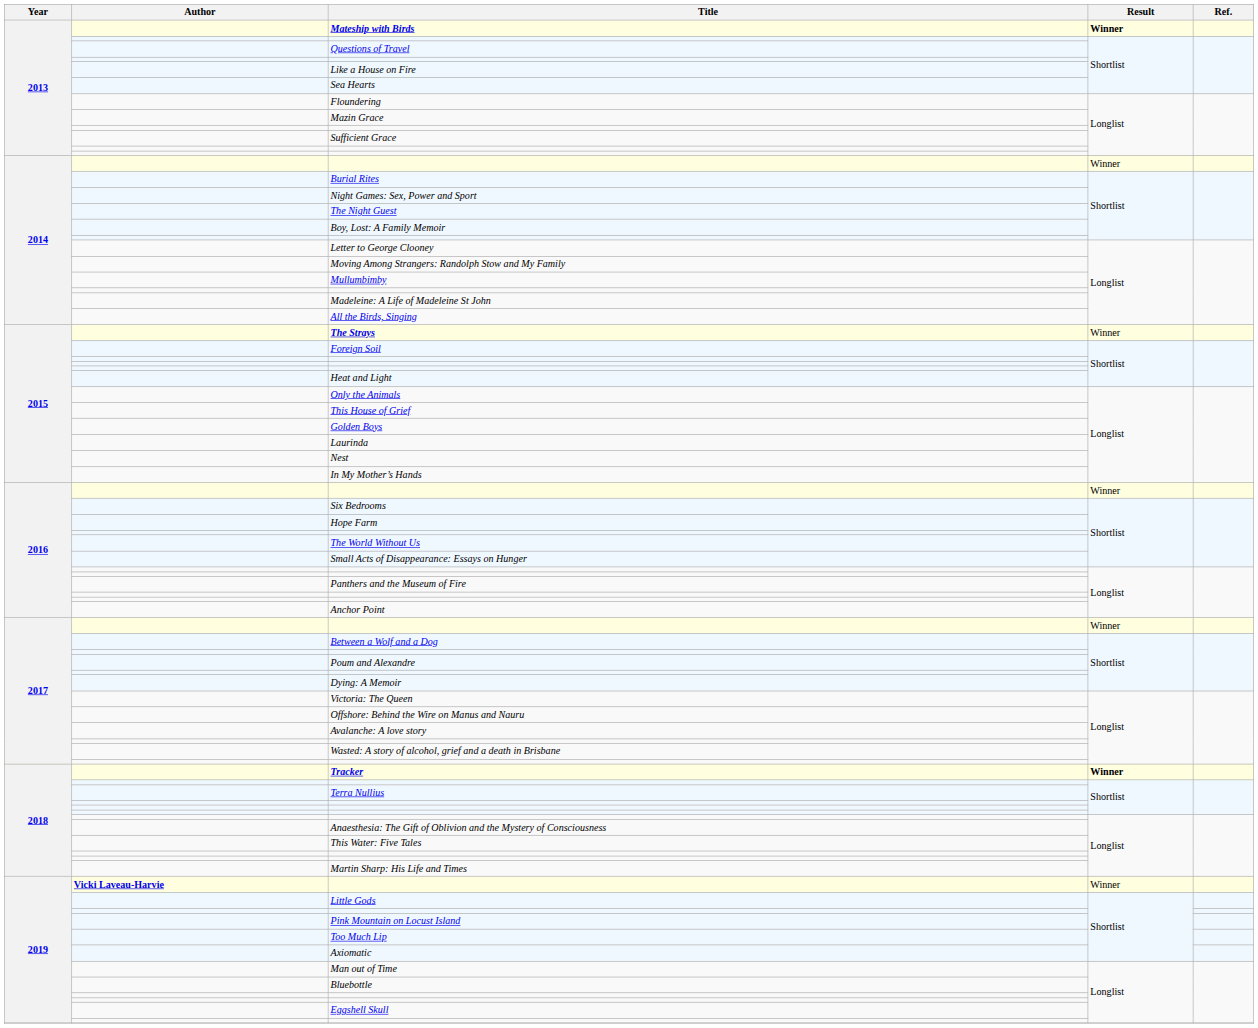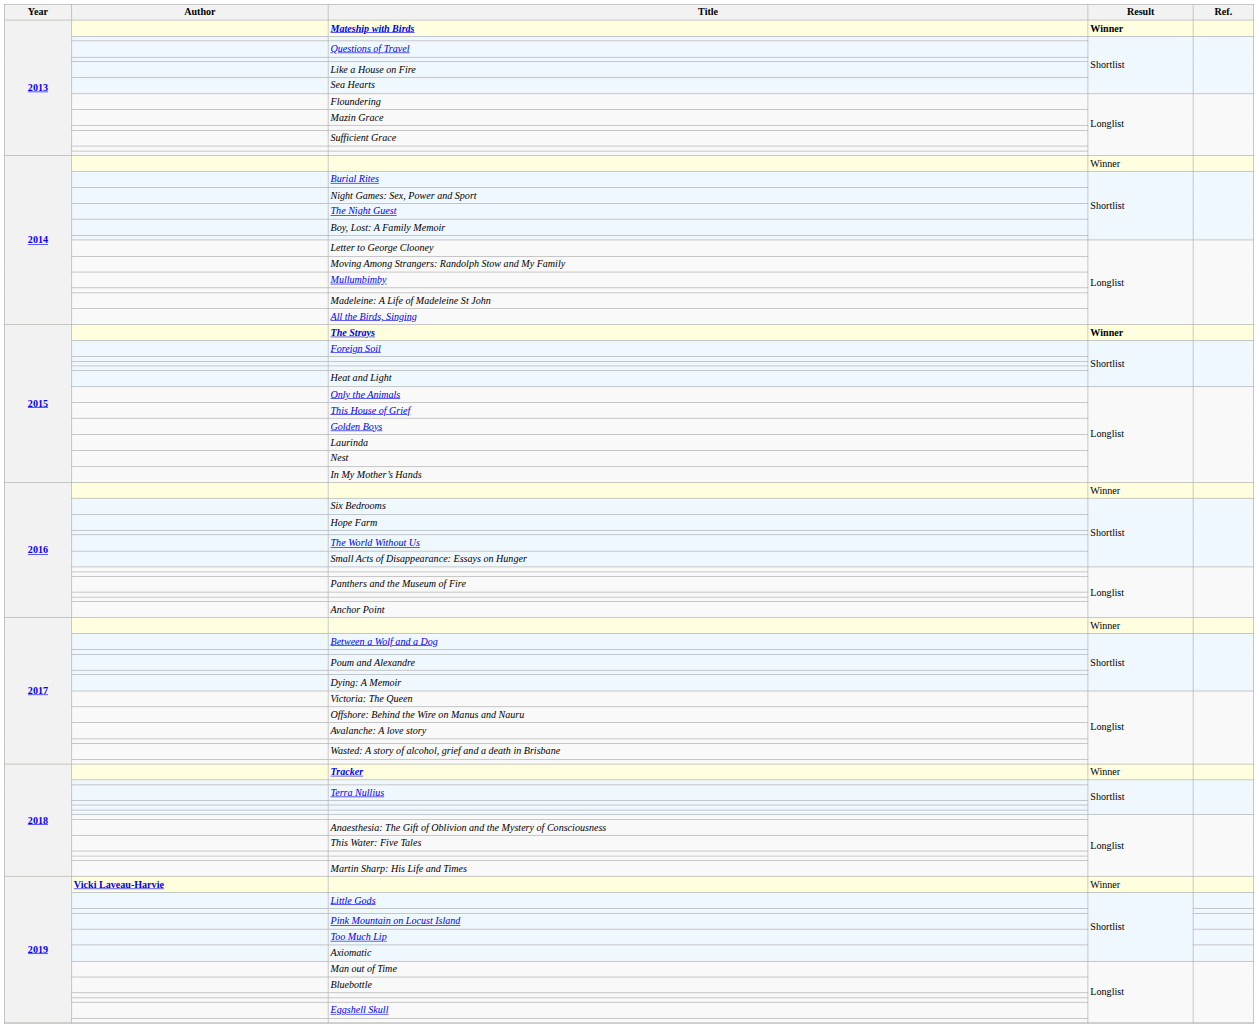(1105, 332) normal -> (1107, 332) bold
(1107, 772) bold -> (1105, 772) normal
